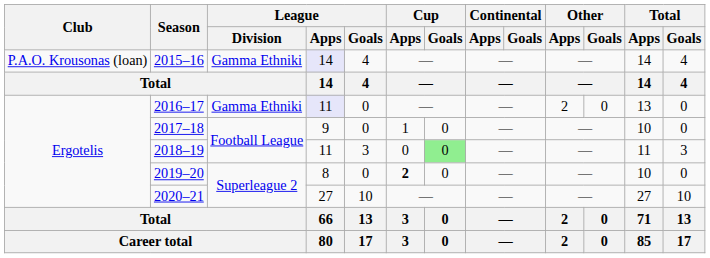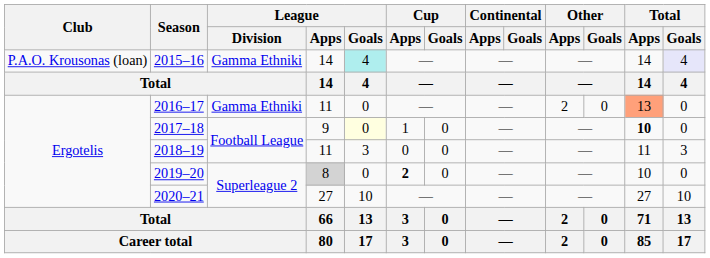(326, 60) lavender background -> (326, 60) no background
(365, 60) no background -> (365, 60) paleturquoise background
(684, 60) no background -> (684, 60) lavender background
(326, 106) lavender background -> (326, 106) no background
(644, 106) no background -> (644, 106) lightsalmon background
(365, 128) no background -> (365, 128) lightyellow background
(644, 128) normal -> (644, 128) bold
(445, 151) lightgreen background -> (445, 151) no background
(326, 173) no background -> (326, 173) lightgrey background
